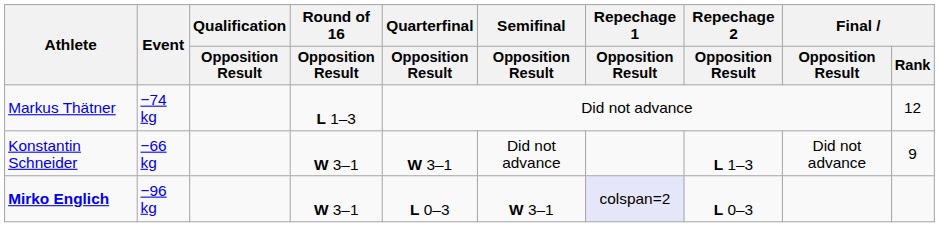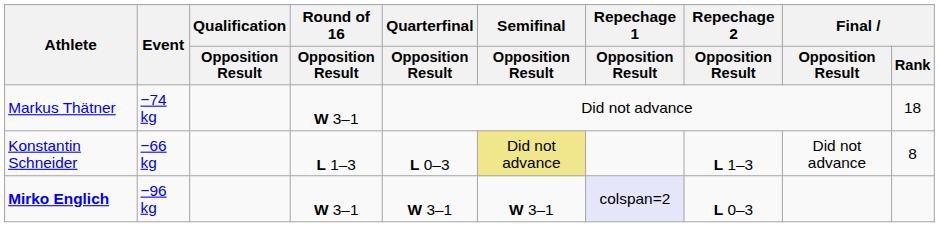(336, 119) L 1–3 -> (336, 119) W 3–1
(913, 108) 12 -> (913, 108) 18
(336, 164) W 3–1 -> (336, 164) L 1–3
(430, 164) W 3–1 -> (430, 164) L 0–3
(531, 154) no background -> (531, 154) khaki background
(913, 154) 9 -> (913, 154) 8
(430, 210) L 0–3 -> (430, 210) W 3–1
